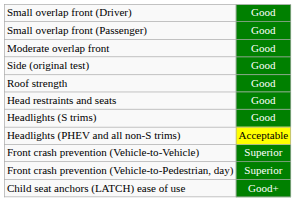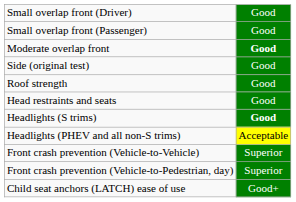(263, 48) normal -> (263, 48) bold
(263, 118) normal -> (263, 118) bold
